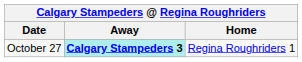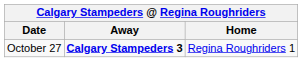(125, 48) paleturquoise background -> (125, 48) no background
